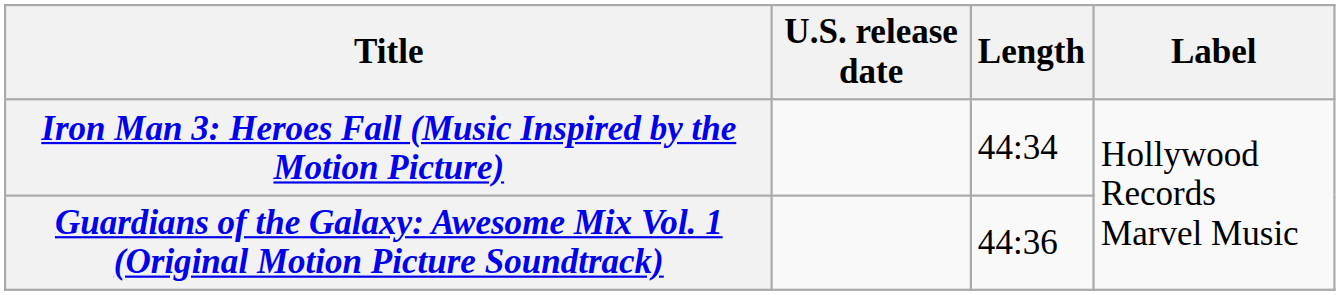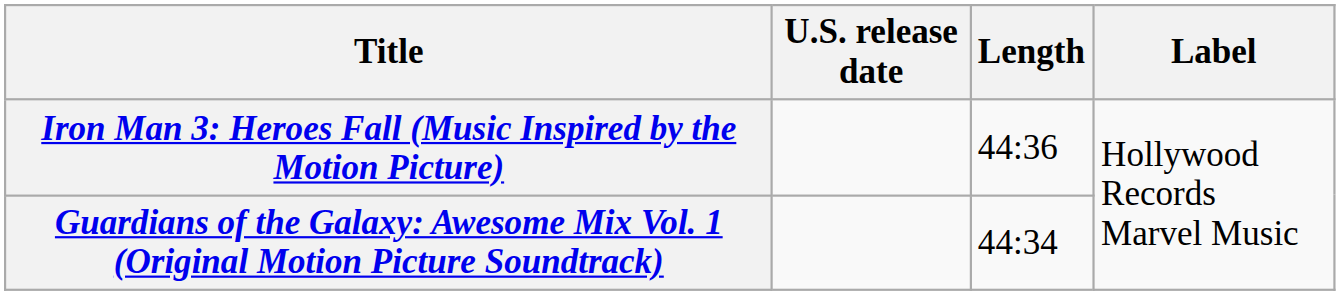(1018, 146) 44:34 -> (1018, 146) 44:36
(1018, 241) 44:36 -> (1018, 241) 44:34
